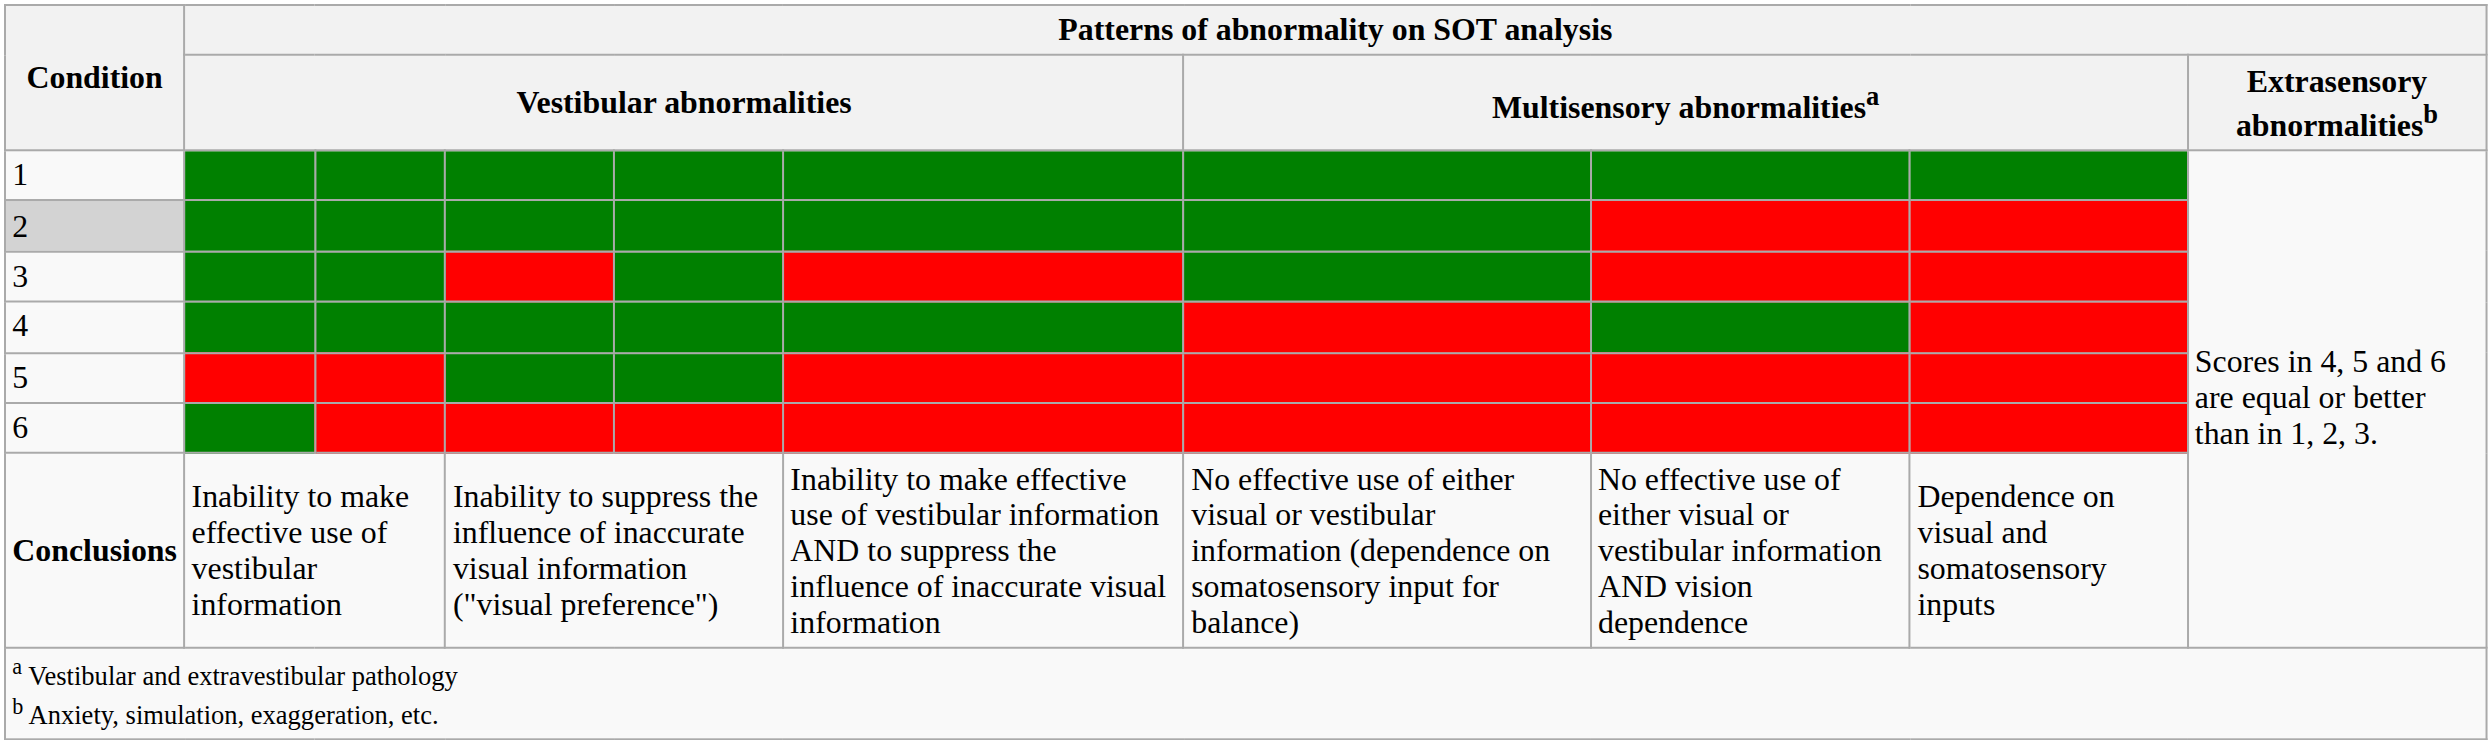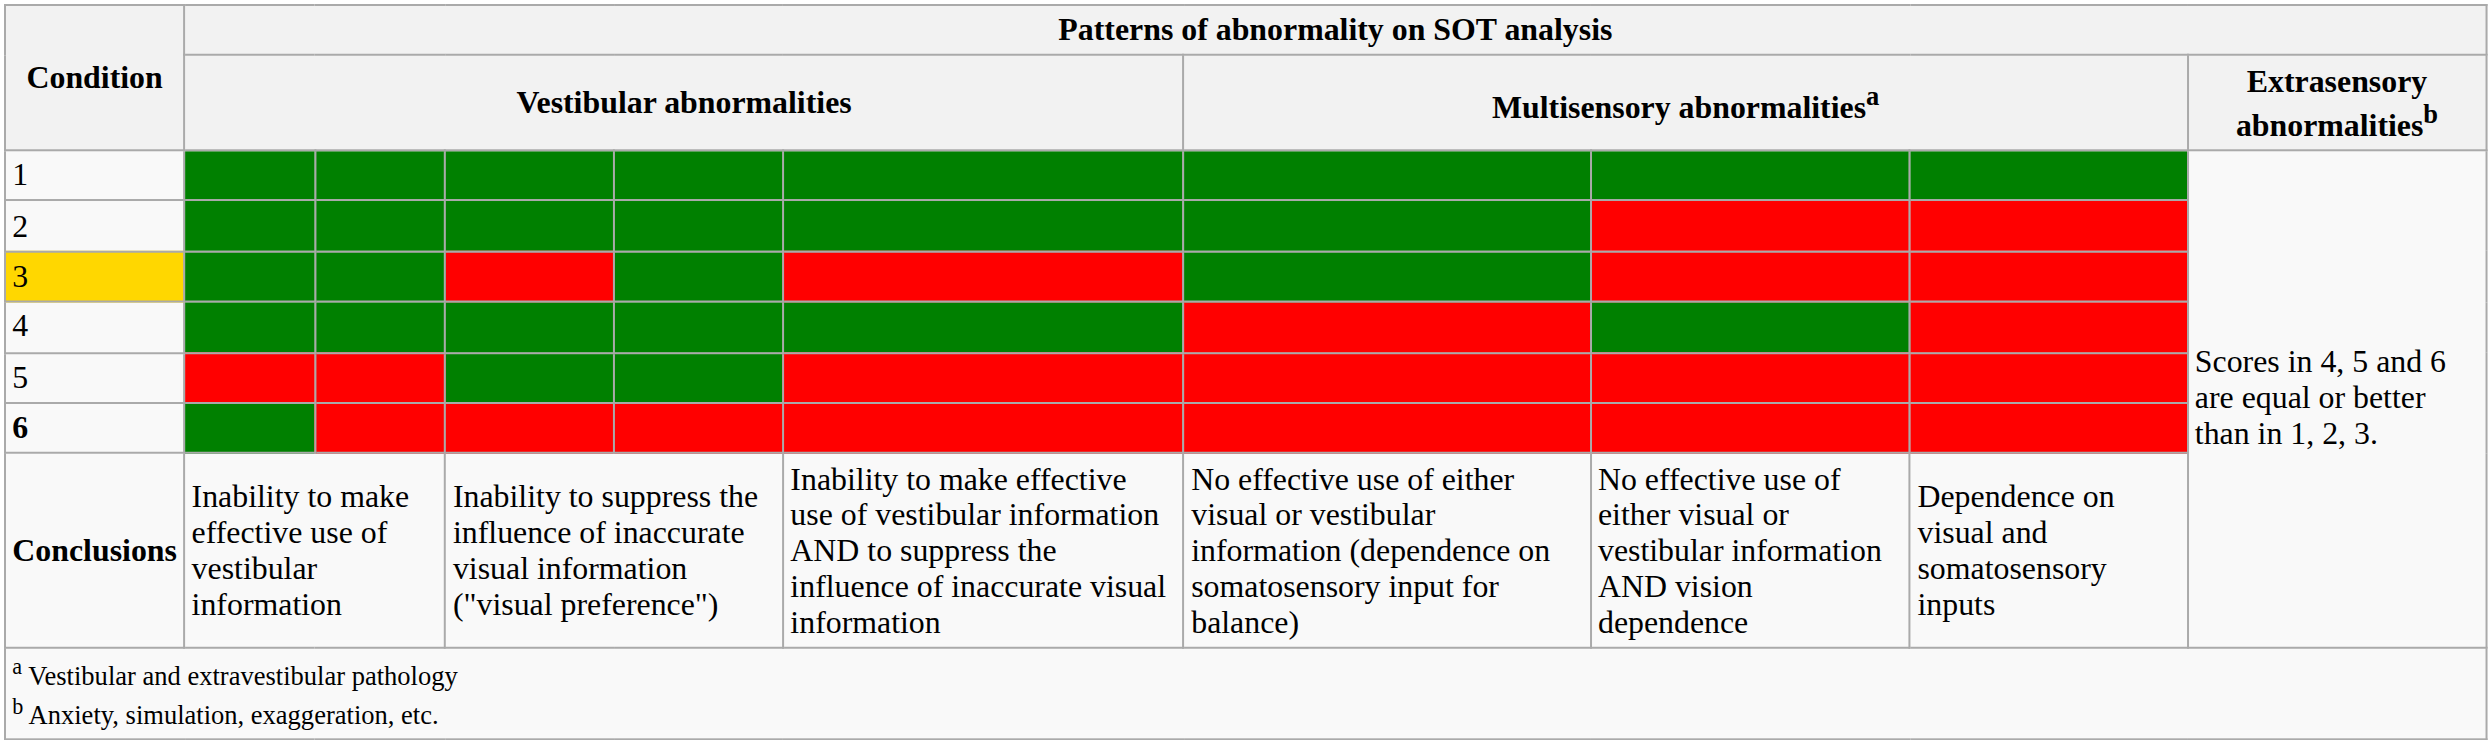(20, 225) lightgrey background -> (20, 225) no background
(20, 276) no background -> (20, 276) gold background
(20, 427) normal -> (20, 427) bold
